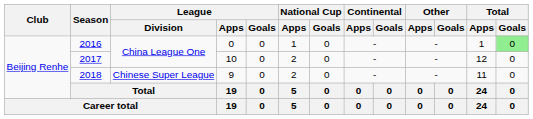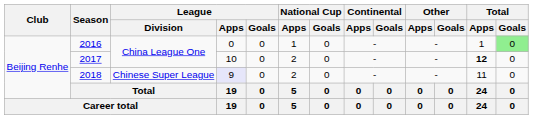(482, 59) normal -> (482, 59) bold
(231, 75) no background -> (231, 75) lavender background
